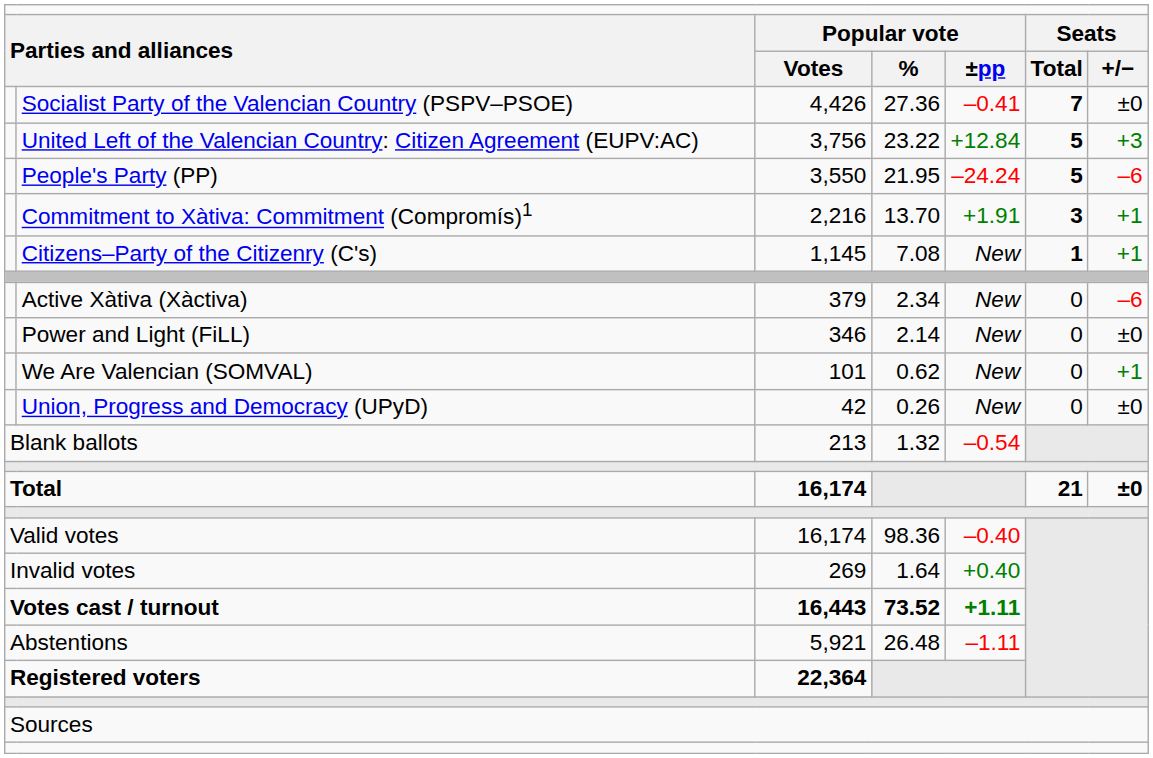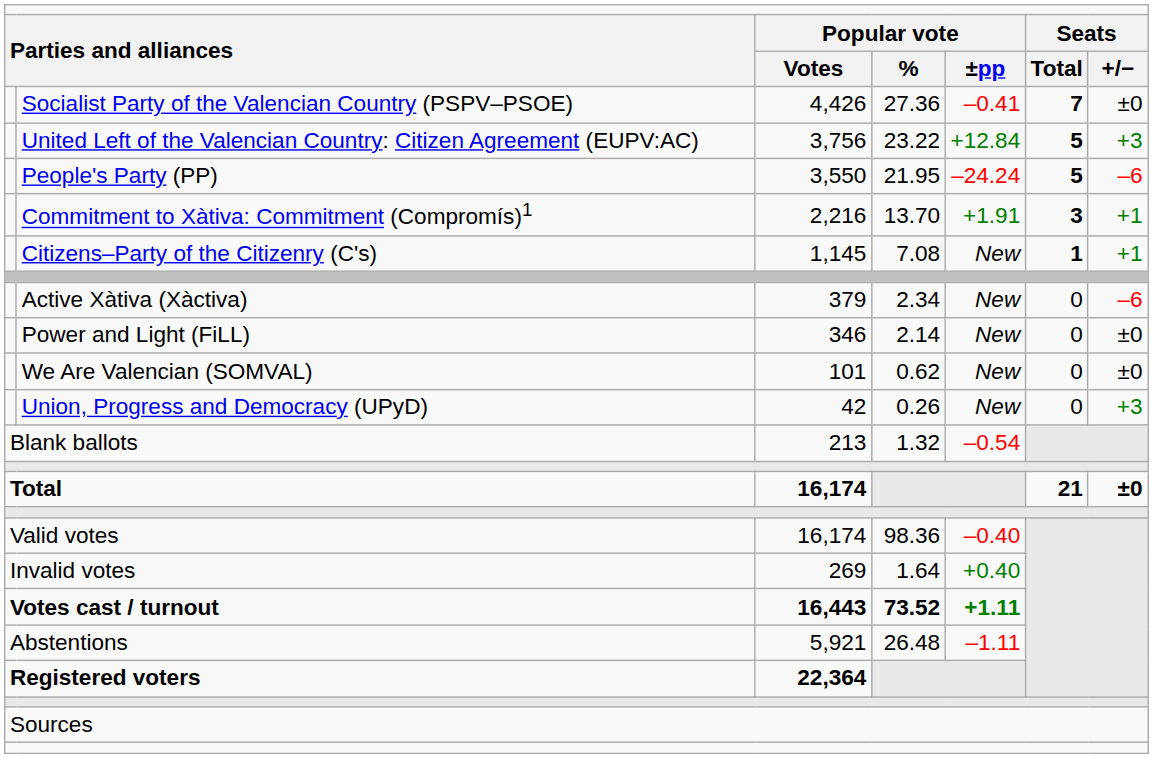(1130, 371) +1 -> (1130, 371) ±0
(1130, 407) ±0 -> (1130, 407) +3
